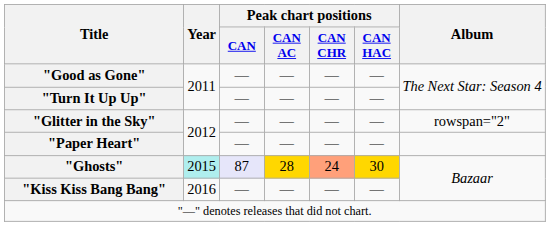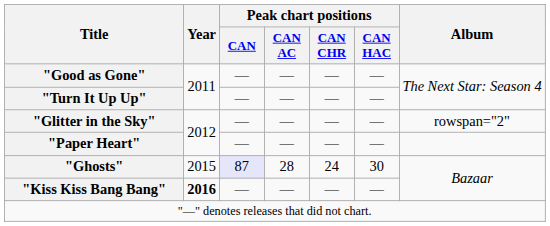(202, 166) paleturquoise background -> (202, 166) no background
(287, 166) gold background -> (287, 166) no background
(332, 166) lightsalmon background -> (332, 166) no background
(377, 166) gold background -> (377, 166) no background
(202, 189) normal -> (202, 189) bold
